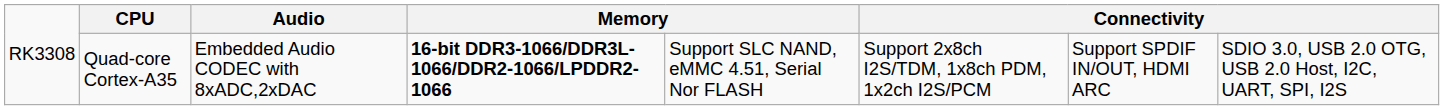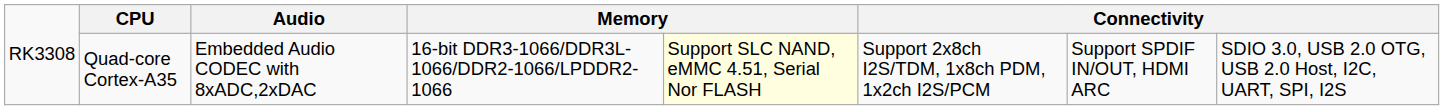(525, 68) bold -> (525, 68) normal
(753, 68) no background -> (751, 68) lightyellow background
